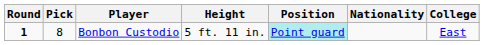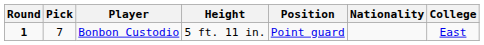(60, 32) 8 -> (60, 32) 7
(308, 32) paleturquoise background -> (308, 32) no background
